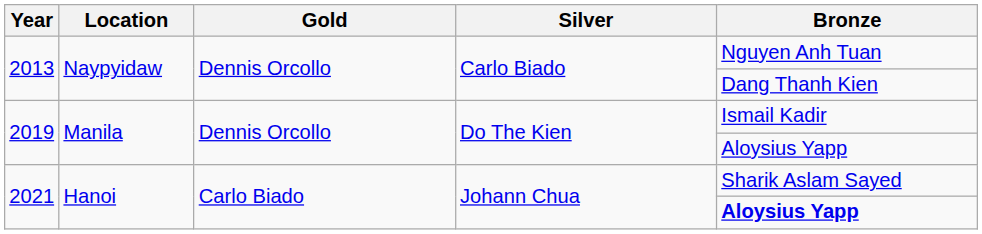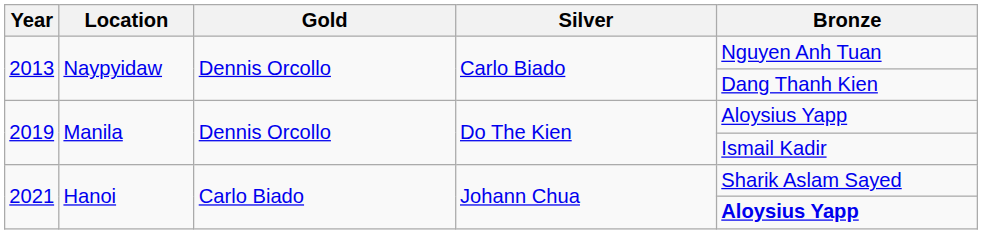(774, 116) Ismail Kadir -> (784, 116) Aloysius Yapp
(784, 148) Aloysius Yapp -> (774, 148) Ismail Kadir
